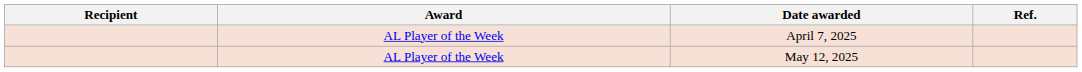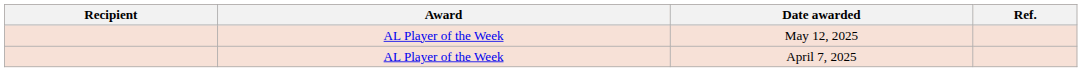rows swapped: (821, 35) <-> (821, 56)
